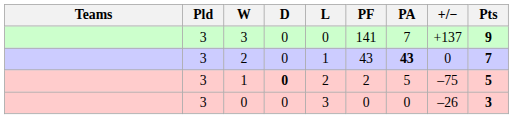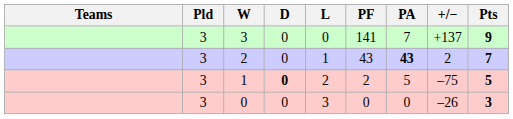(448, 59) 0 -> (448, 59) 2
